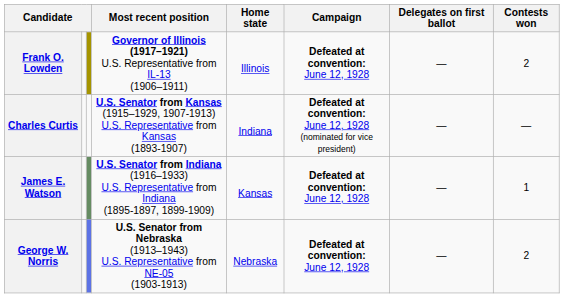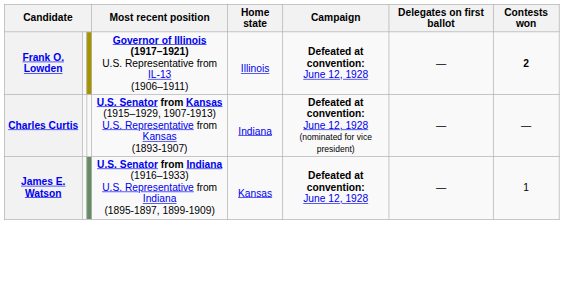(526, 63) normal -> (526, 63) bold
- row: (43, 256)
